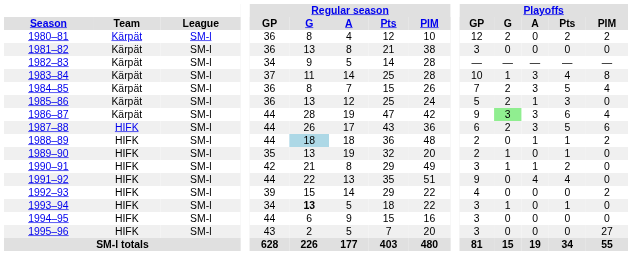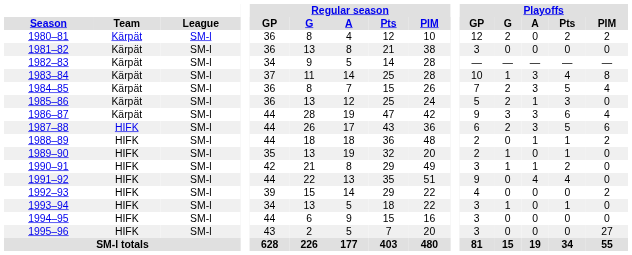(508, 114) lightgreen background -> (508, 114) no background
(309, 140) lightblue background -> (309, 140) no background
(309, 205) bold -> (309, 205) normal
